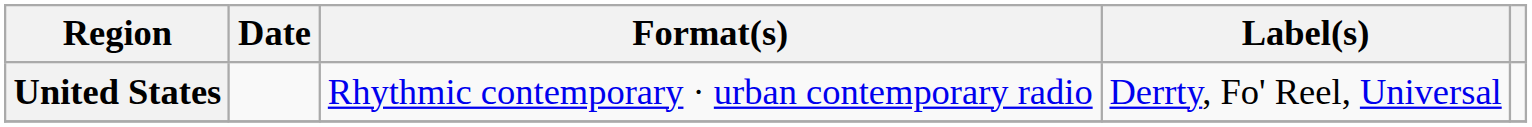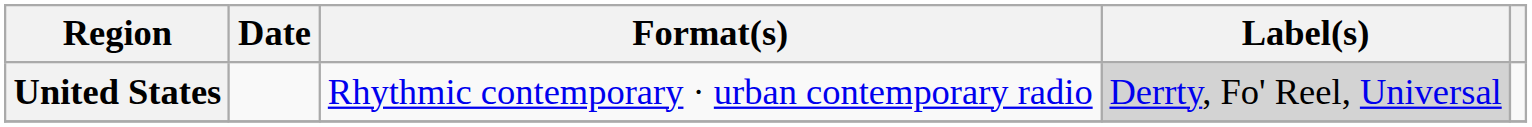(1306, 91) no background -> (1306, 91) lightgrey background
